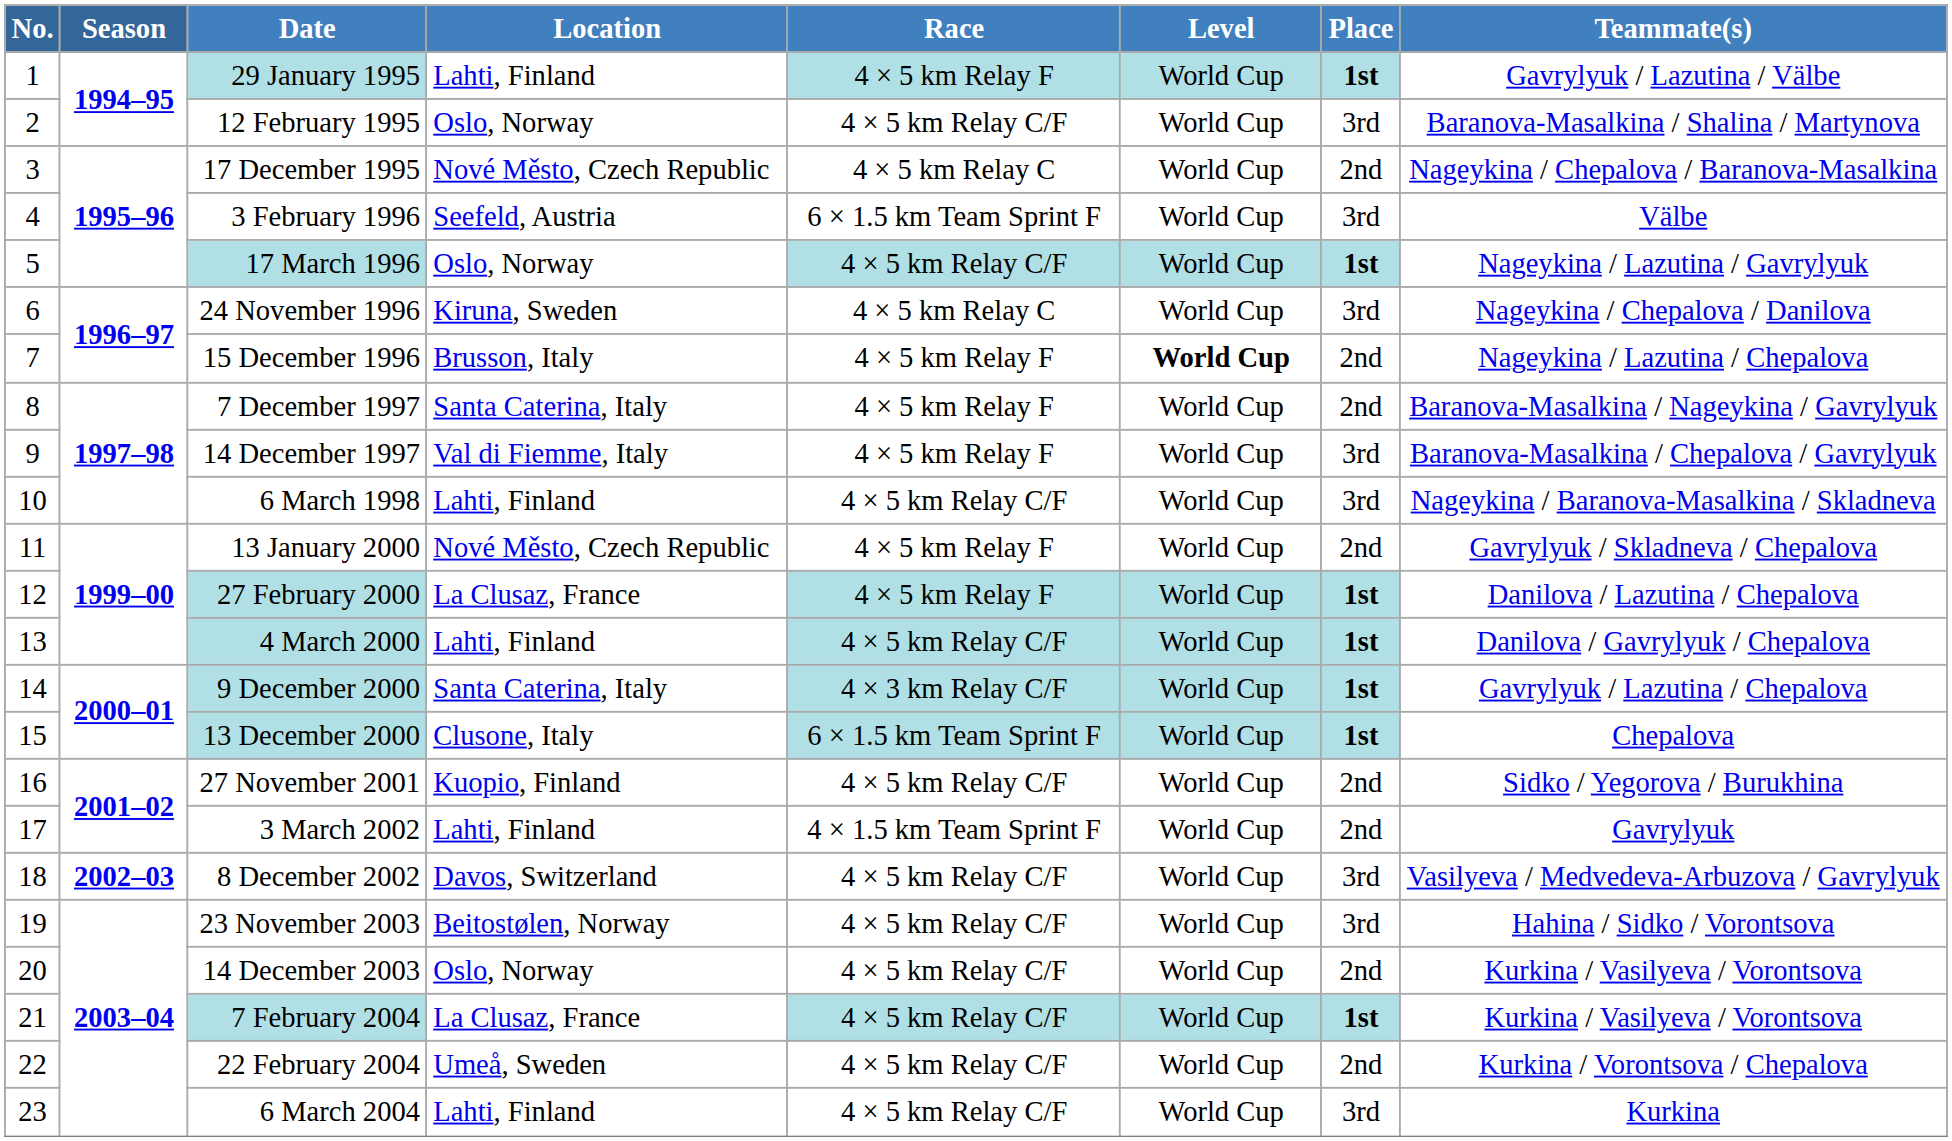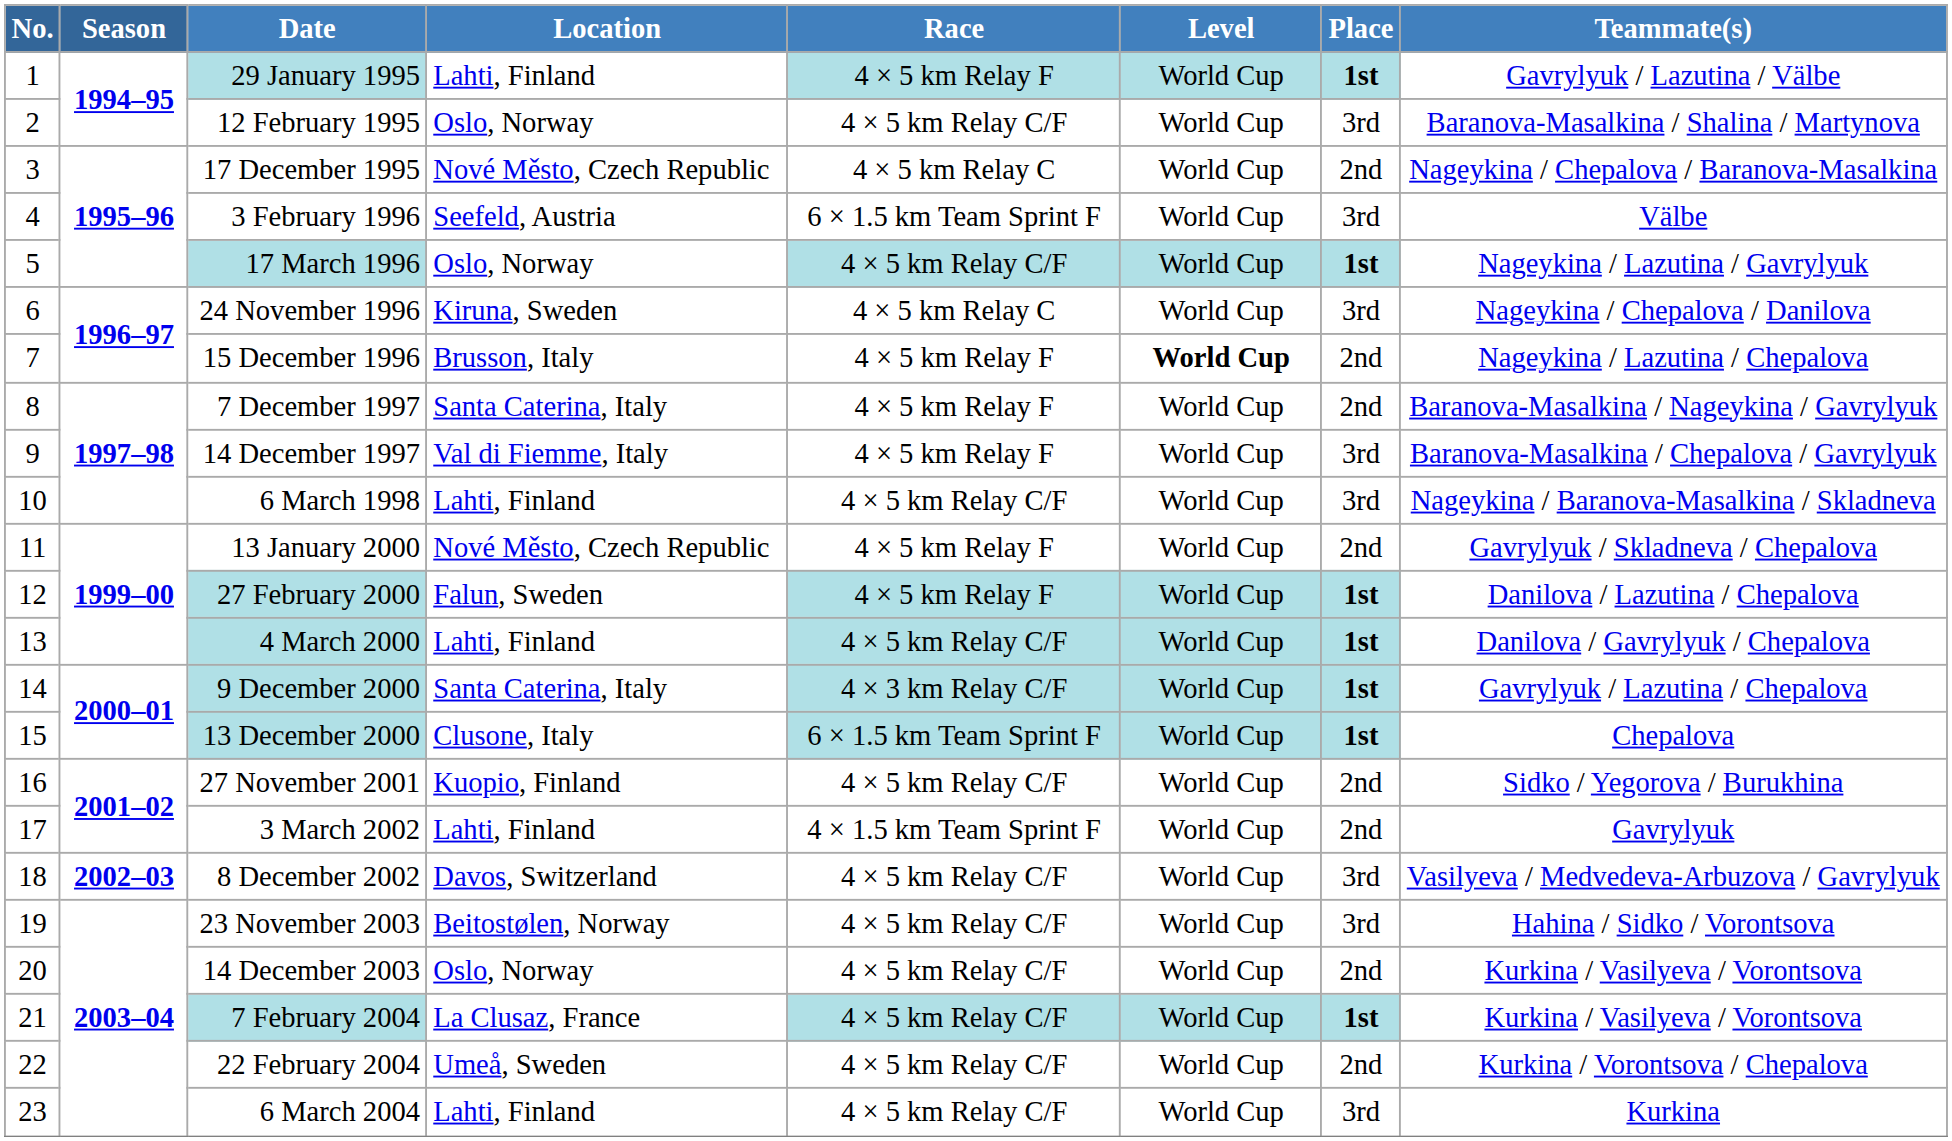(537, 593) La Clusaz, France -> (518, 593) Falun, Sweden
